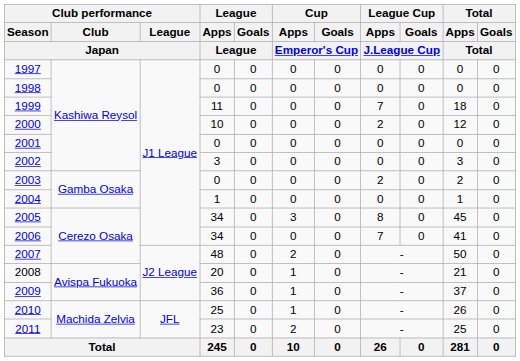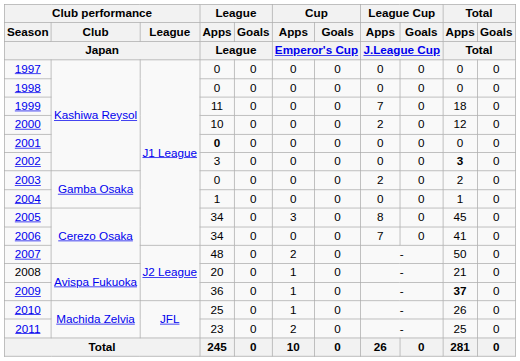(217, 143) normal -> (217, 143) bold
(460, 161) normal -> (460, 161) bold
(460, 291) normal -> (460, 291) bold
